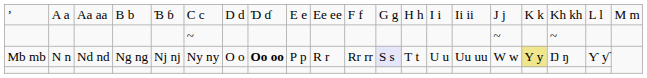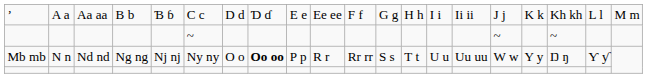(387, 56) lavender background -> (387, 56) no background
(534, 56) khaki background -> (534, 56) no background
